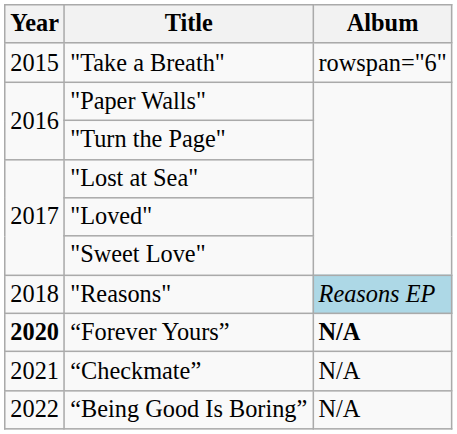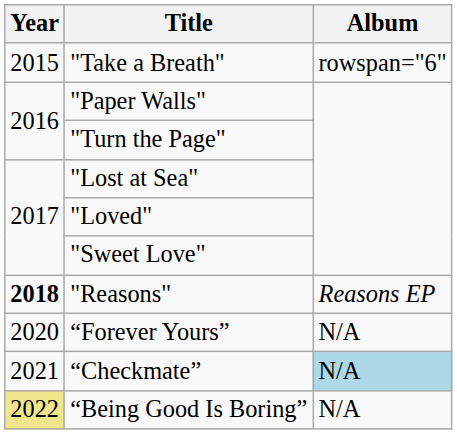(35, 293) normal -> (35, 293) bold
(377, 293) lightblue background -> (377, 293) no background
(35, 332) bold -> (35, 332) normal
(339, 332) bold -> (339, 332) normal
(339, 370) no background -> (339, 370) lightblue background
(35, 409) no background -> (35, 409) khaki background
